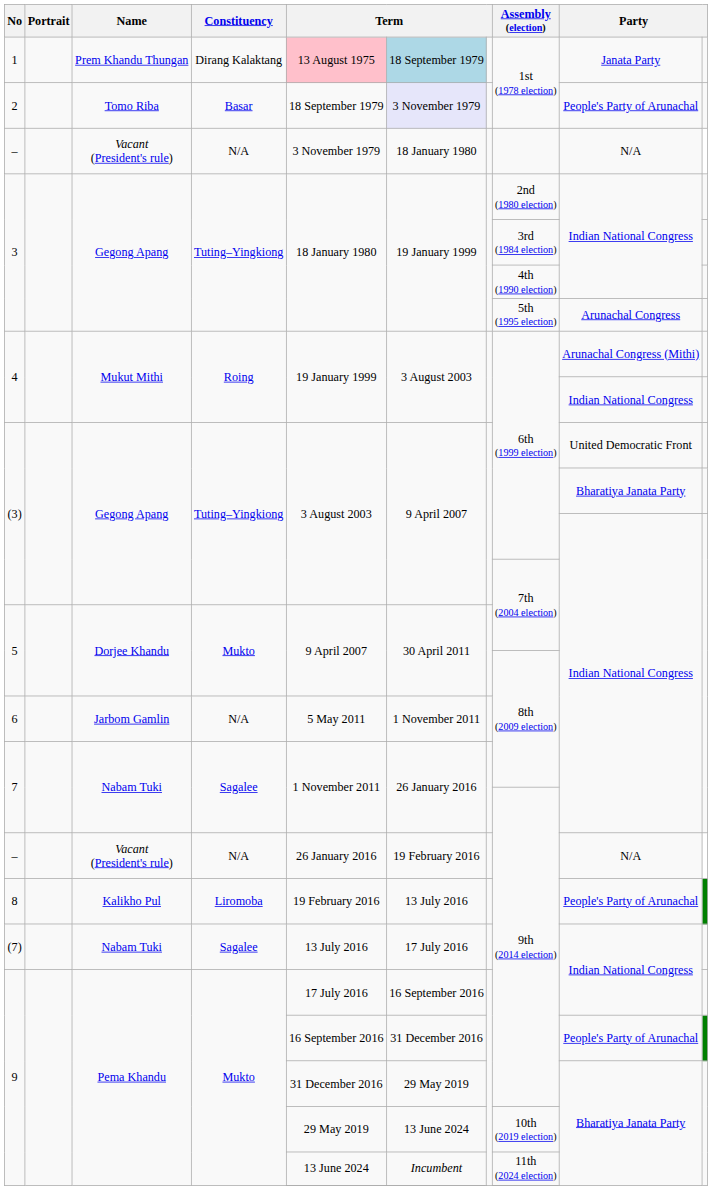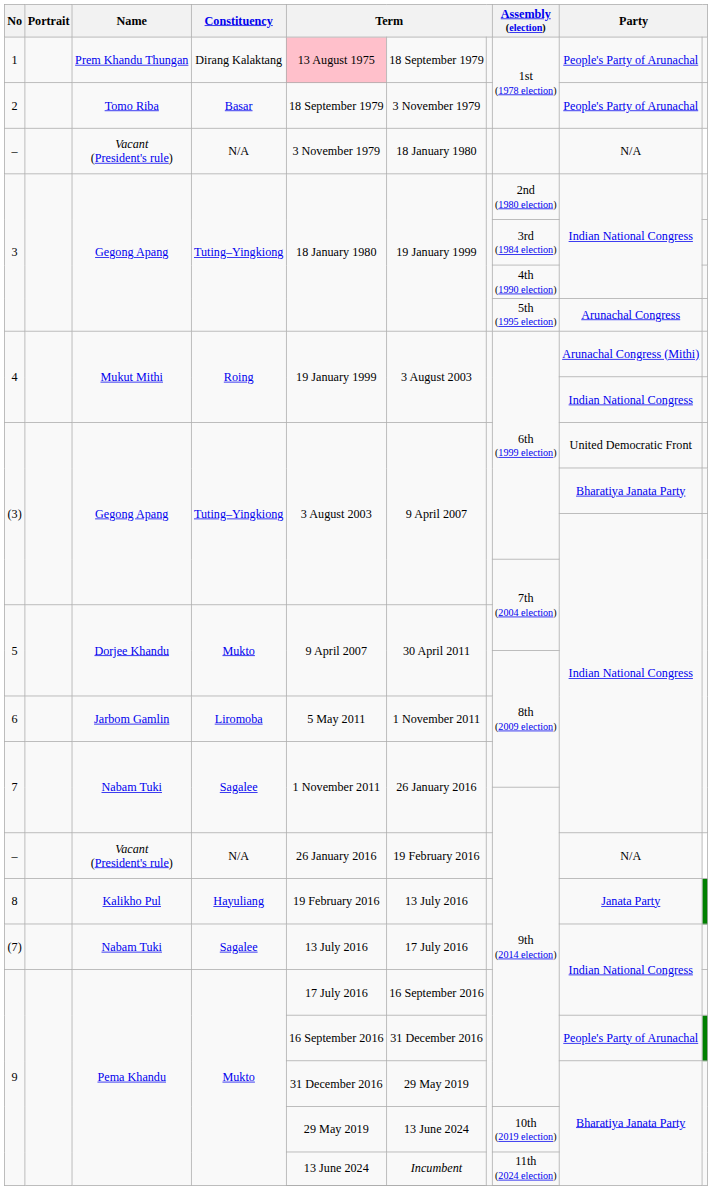(436, 60) lightblue background -> (436, 60) no background
(631, 60) Janata Party -> (631, 60) People's Party of Arunachal
(436, 105) lavender background -> (436, 105) no background
(239, 718) N/A -> (239, 718) Liromoba
(239, 901) Liromoba -> (239, 901) Hayuliang
(631, 901) People's Party of Arunachal -> (631, 901) Janata Party
